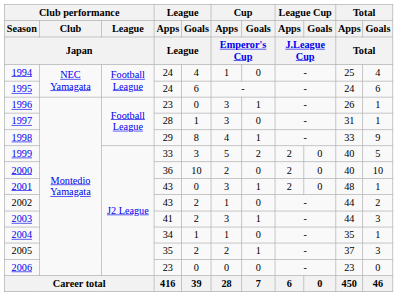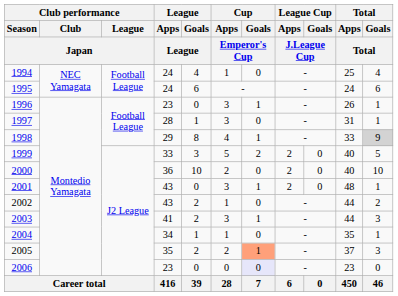(378, 137) no background -> (378, 137) lightgrey background
(258, 251) no background -> (258, 251) lightsalmon background
(258, 267) no background -> (258, 267) lavender background
